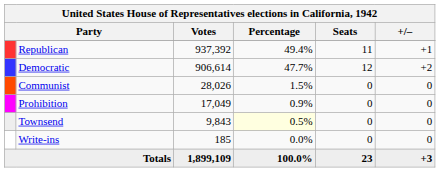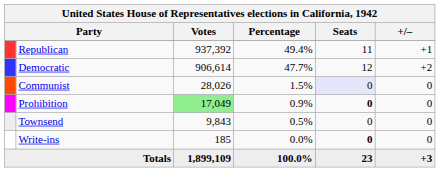(370, 85) no background -> (370, 85) lavender background
(216, 103) no background -> (216, 103) lightgreen background
(370, 103) normal -> (370, 103) bold
(301, 121) lightyellow background -> (301, 121) no background
(370, 140) normal -> (370, 140) bold
